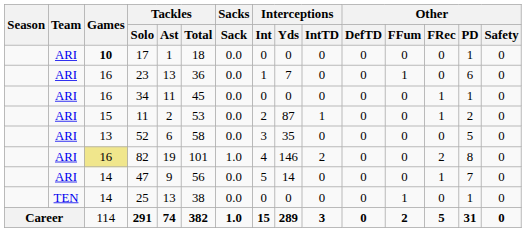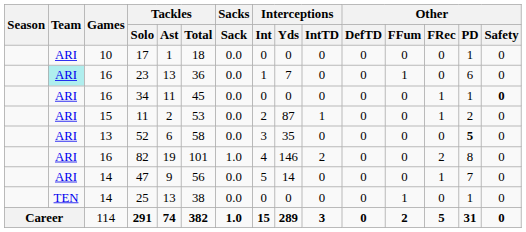(106, 55) bold -> (106, 55) normal
(66, 75) no background -> (66, 75) paleturquoise background
(502, 95) normal -> (502, 95) bold
(470, 136) normal -> (470, 136) bold
(106, 156) khaki background -> (106, 156) no background
